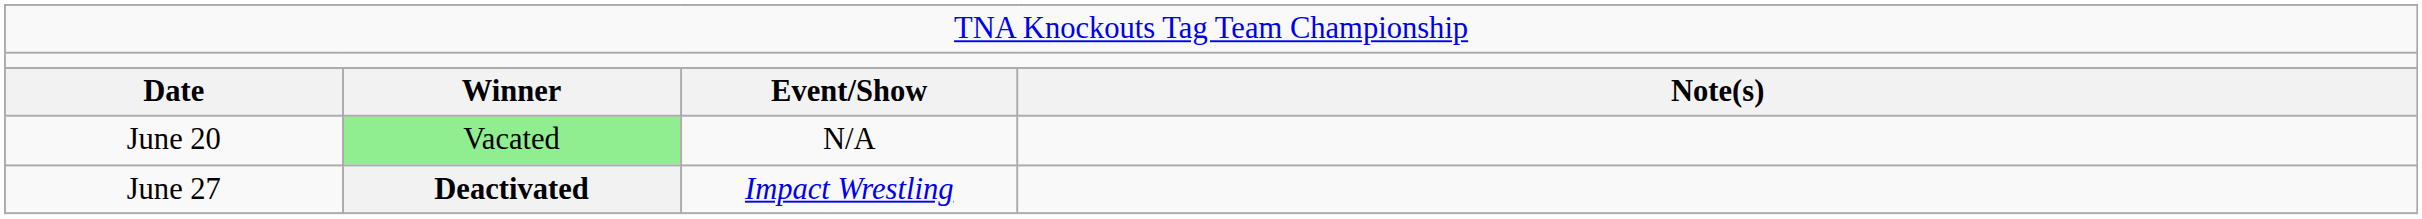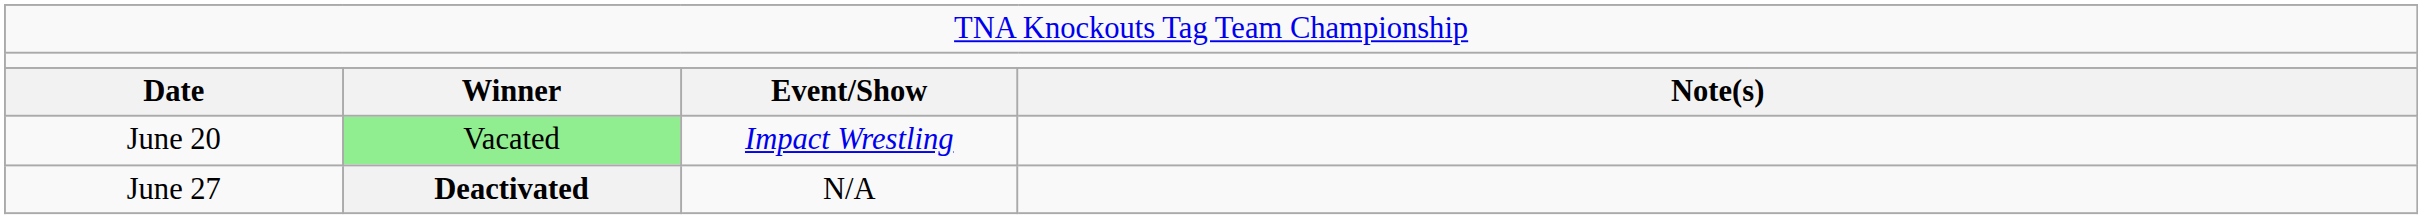(849, 139) N/A -> (849, 139) Impact Wrestling
(849, 188) Impact Wrestling -> (849, 188) N/A
